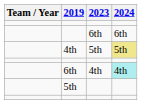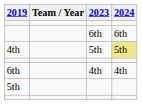columns swapped: (33, 12) <-> (74, 12)
(120, 70) paleturquoise background -> (120, 70) no background
